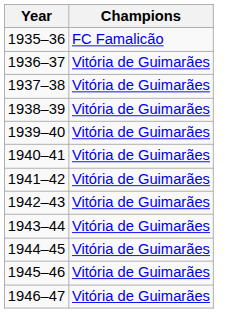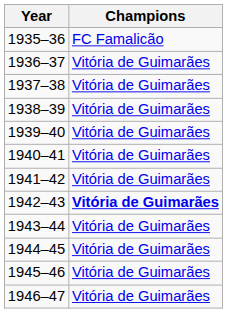(141, 202) normal -> (145, 202) bold
